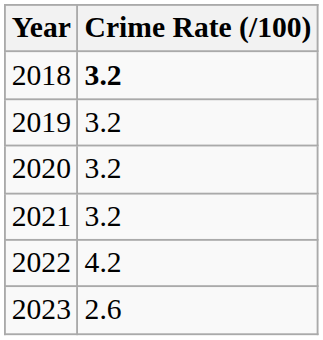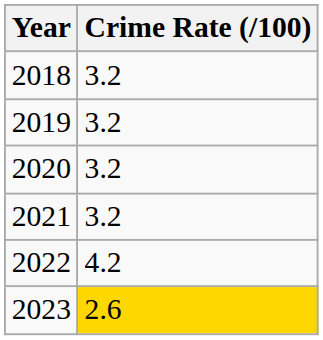(103, 74) bold -> (103, 74) normal
(103, 309) no background -> (103, 309) gold background
